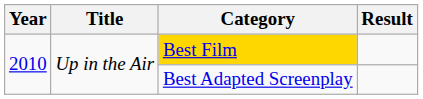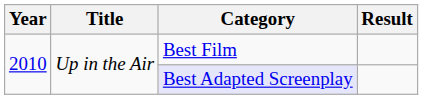(200, 49) gold background -> (200, 49) no background
(258, 79) no background -> (258, 79) lavender background
